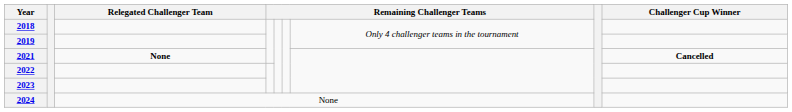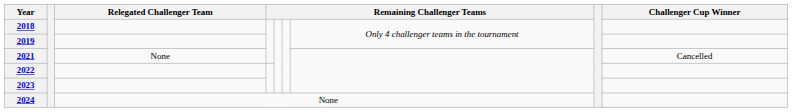(160, 56) bold -> (160, 56) normal
(695, 56) bold -> (695, 56) normal
